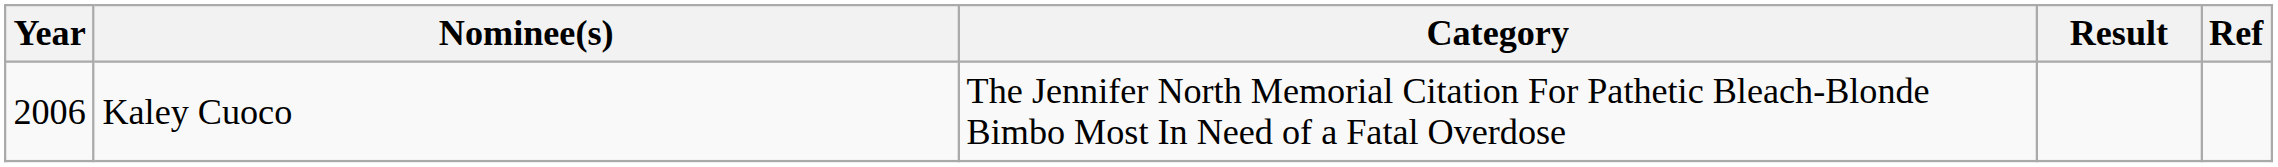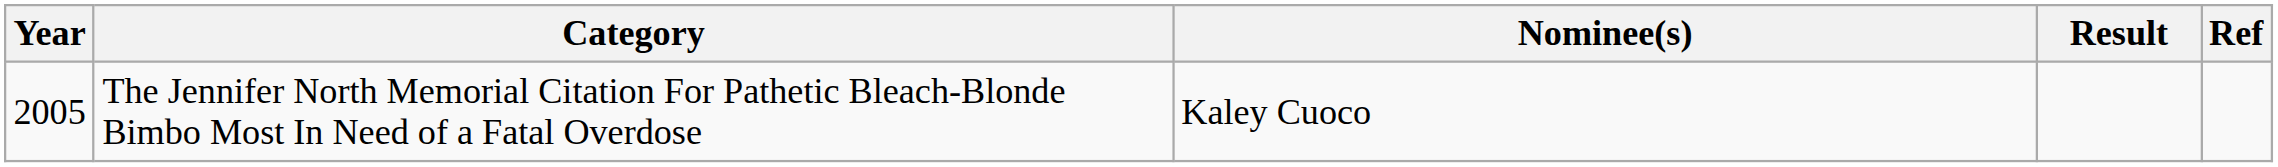columns swapped: (1498, 33) <-> (526, 33)
(50, 110) 2006 -> (50, 110) 2005
